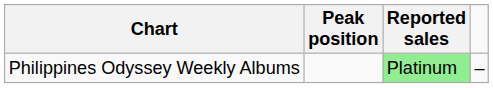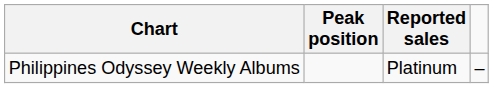(422, 67) lightgreen background -> (422, 67) no background
